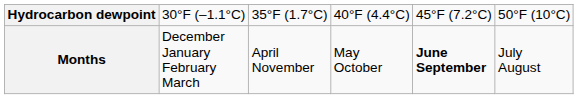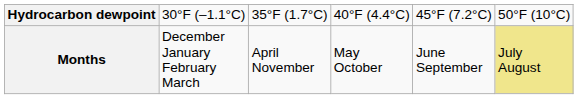(451, 59) bold -> (449, 59) normal
(519, 59) no background -> (519, 59) khaki background
